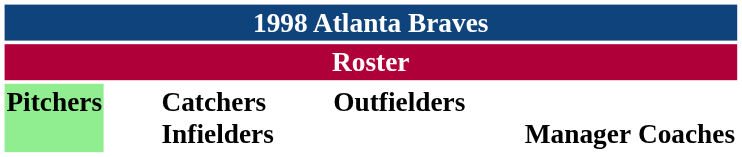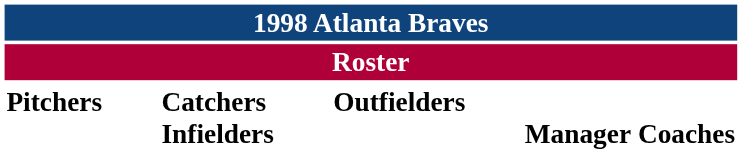(54, 101) lightgreen background -> (54, 101) no background
